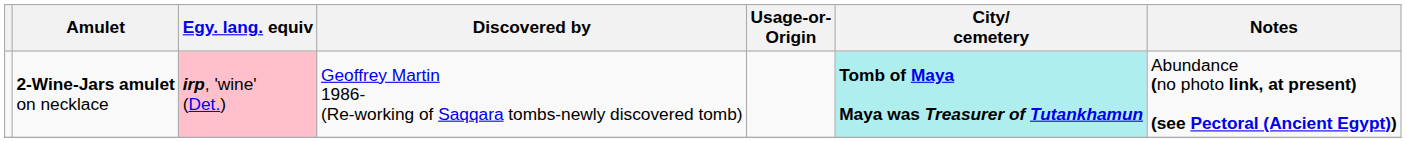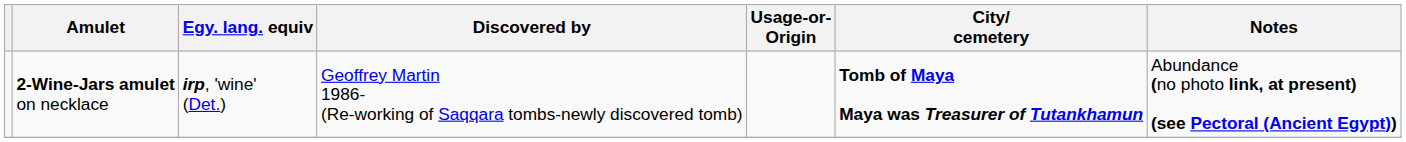(220, 94) pink background -> (220, 94) no background
(991, 94) paleturquoise background -> (991, 94) no background
